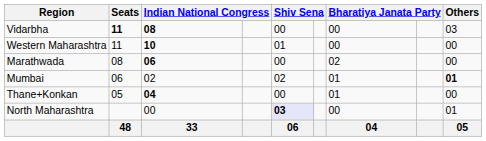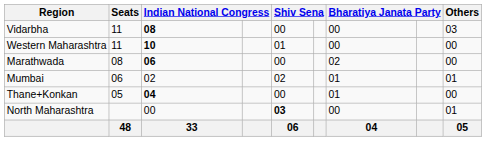(117, 29) bold -> (117, 29) normal
(451, 78) bold -> (451, 78) normal
(280, 111) lavender background -> (280, 111) no background
